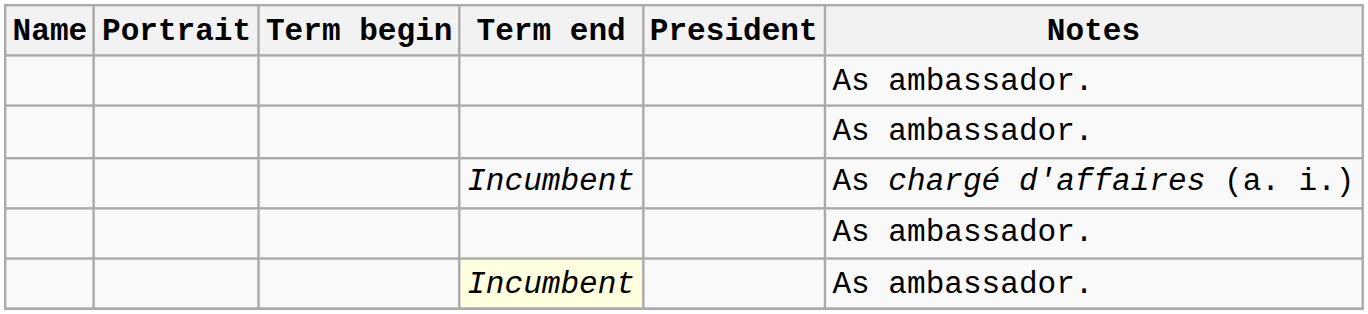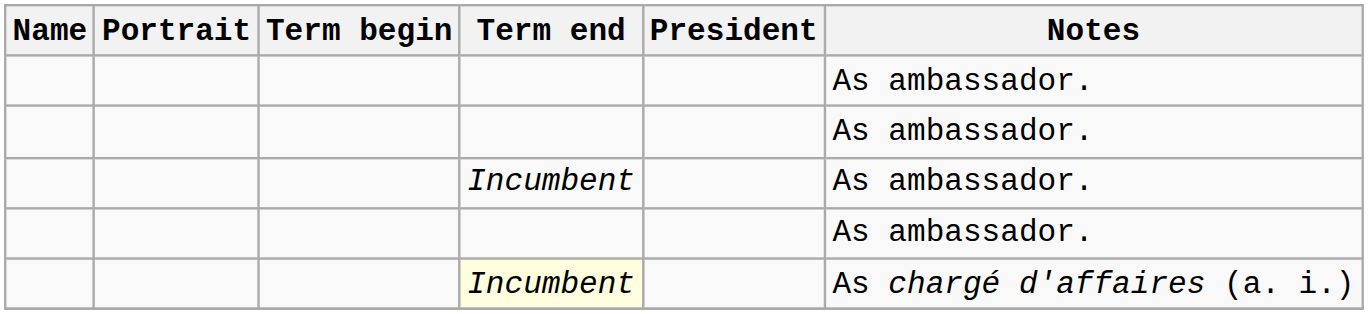(1093, 182) As chargé d'affaires (a. i.) -> (963, 182) As ambassador.
(963, 284) As ambassador. -> (1093, 284) As chargé d'affaires (a. i.)
